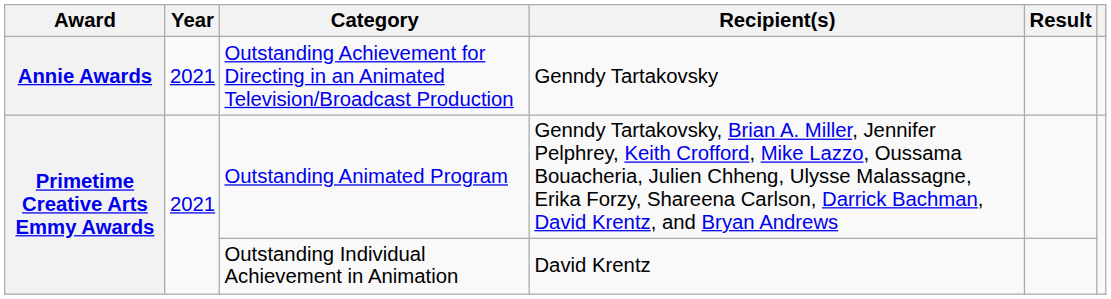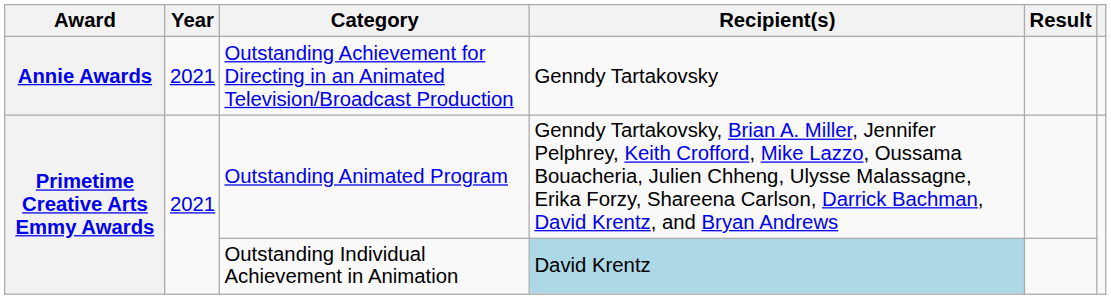(593, 265) no background -> (593, 265) lightblue background
